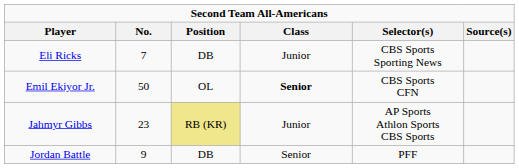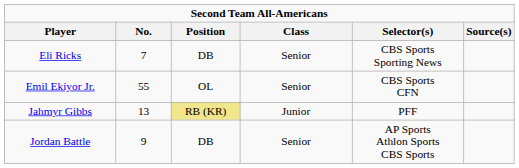(296, 55) Junior -> (296, 55) Senior
(144, 86) 50 -> (144, 86) 55
(296, 86) bold -> (296, 86) normal
(144, 123) 23 -> (144, 111) 13
(408, 123) AP Sports Athlon Sports CBS Sports -> (408, 111) PFF
(408, 154) PFF -> (408, 141) AP Sports Athlon Sports CBS Sports
